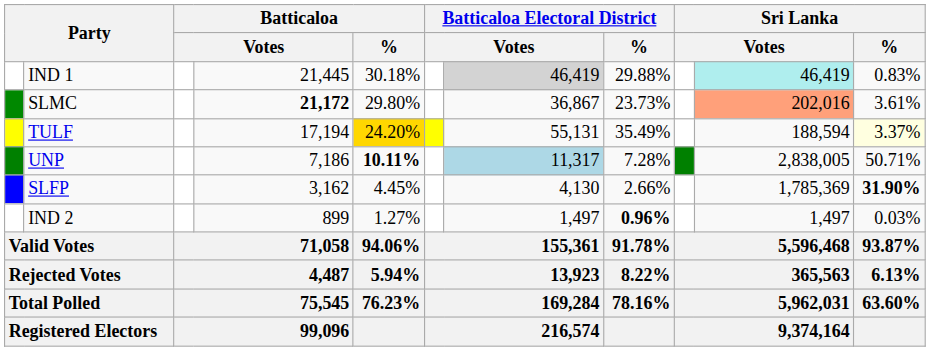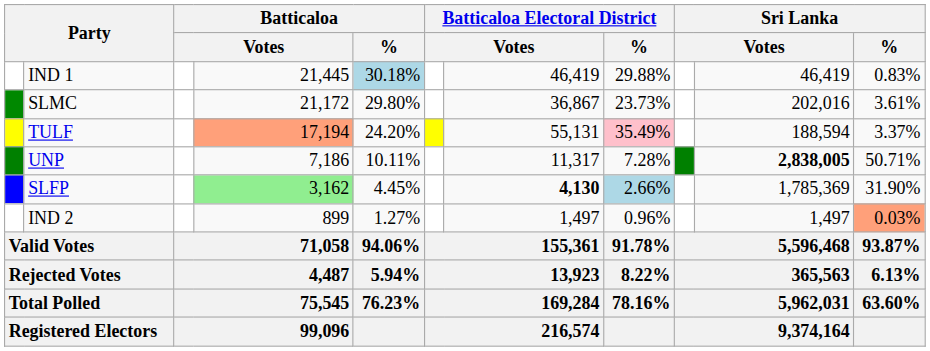(393, 75) no background -> (393, 75) lightblue background
(575, 75) lightgrey background -> (575, 75) no background
(825, 75) paleturquoise background -> (825, 75) no background
(325, 103) bold -> (325, 103) normal
(821, 103) lightsalmon background -> (821, 103) no background
(325, 132) no background -> (325, 132) lightsalmon background
(393, 132) gold background -> (393, 132) no background
(643, 132) no background -> (643, 132) pink background
(897, 132) lightyellow background -> (897, 132) no background
(392, 160) bold -> (393, 160) normal
(575, 160) lightblue background -> (575, 160) no background
(814, 160) normal -> (814, 160) bold
(329, 189) no background -> (329, 189) lightgreen background
(579, 189) normal -> (579, 189) bold
(647, 189) no background -> (647, 189) lightblue background
(891, 189) bold -> (893, 189) normal
(646, 217) bold -> (647, 217) normal
(897, 217) no background -> (897, 217) lightsalmon background
